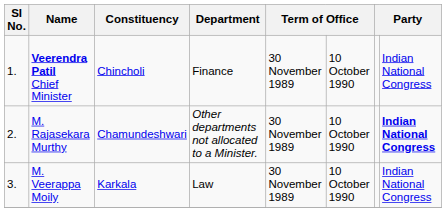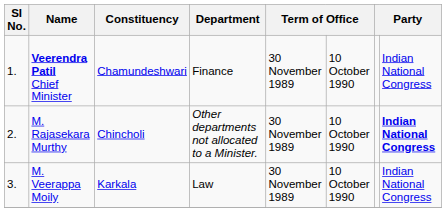(121, 70) Chincholi -> (142, 70) Chamundeshwari
(142, 134) Chamundeshwari -> (121, 134) Chincholi
